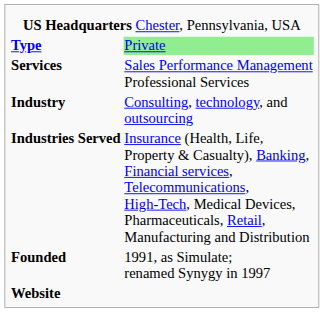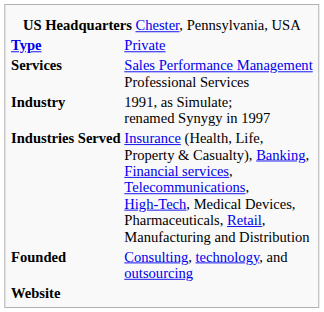(145, 46) lightgreen background -> (145, 46) no background
(206, 110) Consulting, technology, and outsourcing -> (197, 110) 1991, as Simulate; renamed Synygy in 1997
(197, 265) 1991, as Simulate; renamed Synygy in 1997 -> (206, 265) Consulting, technology, and outsourcing
